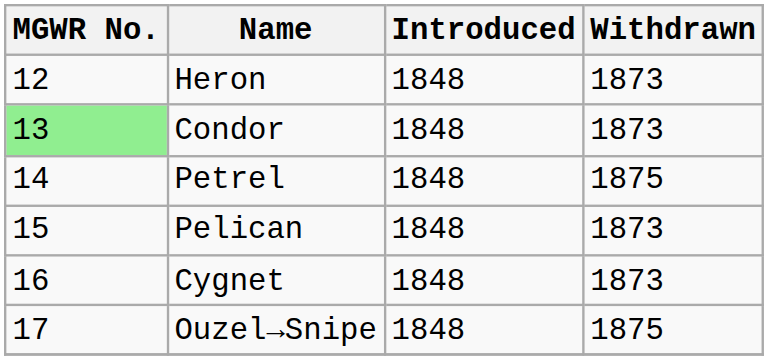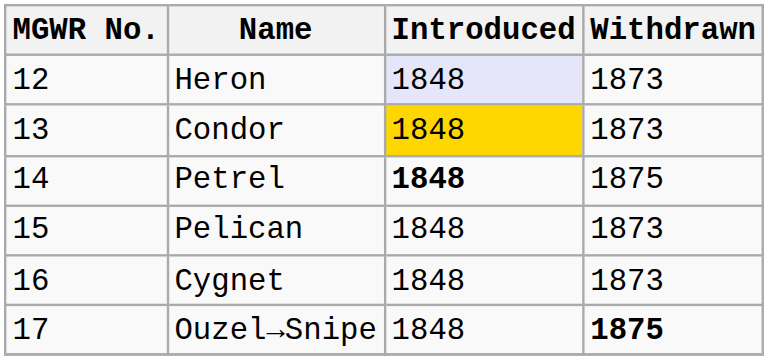(428, 80) no background -> (428, 80) lavender background
(31, 130) lightgreen background -> (31, 130) no background
(428, 130) no background -> (428, 130) gold background
(428, 180) normal -> (428, 180) bold
(627, 330) normal -> (627, 330) bold
